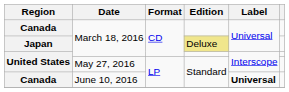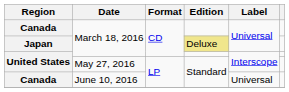(253, 79) bold -> (252, 79) normal
